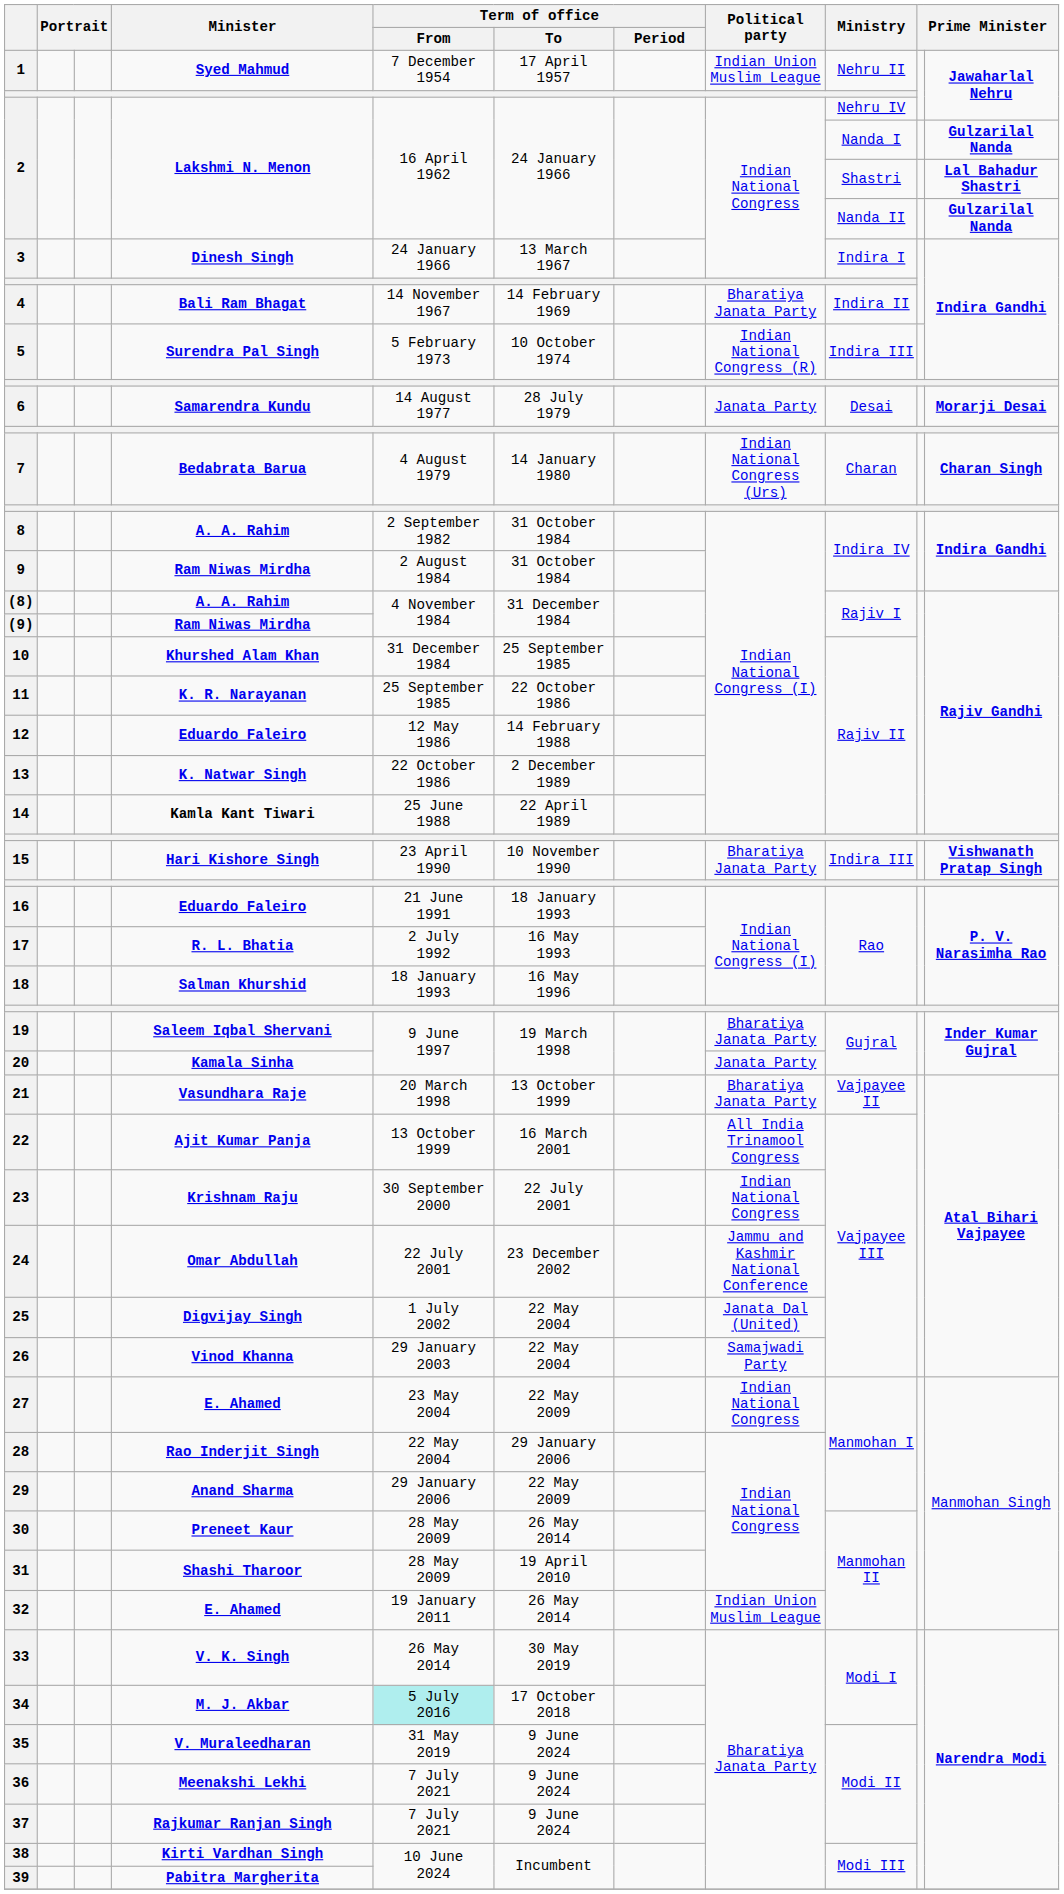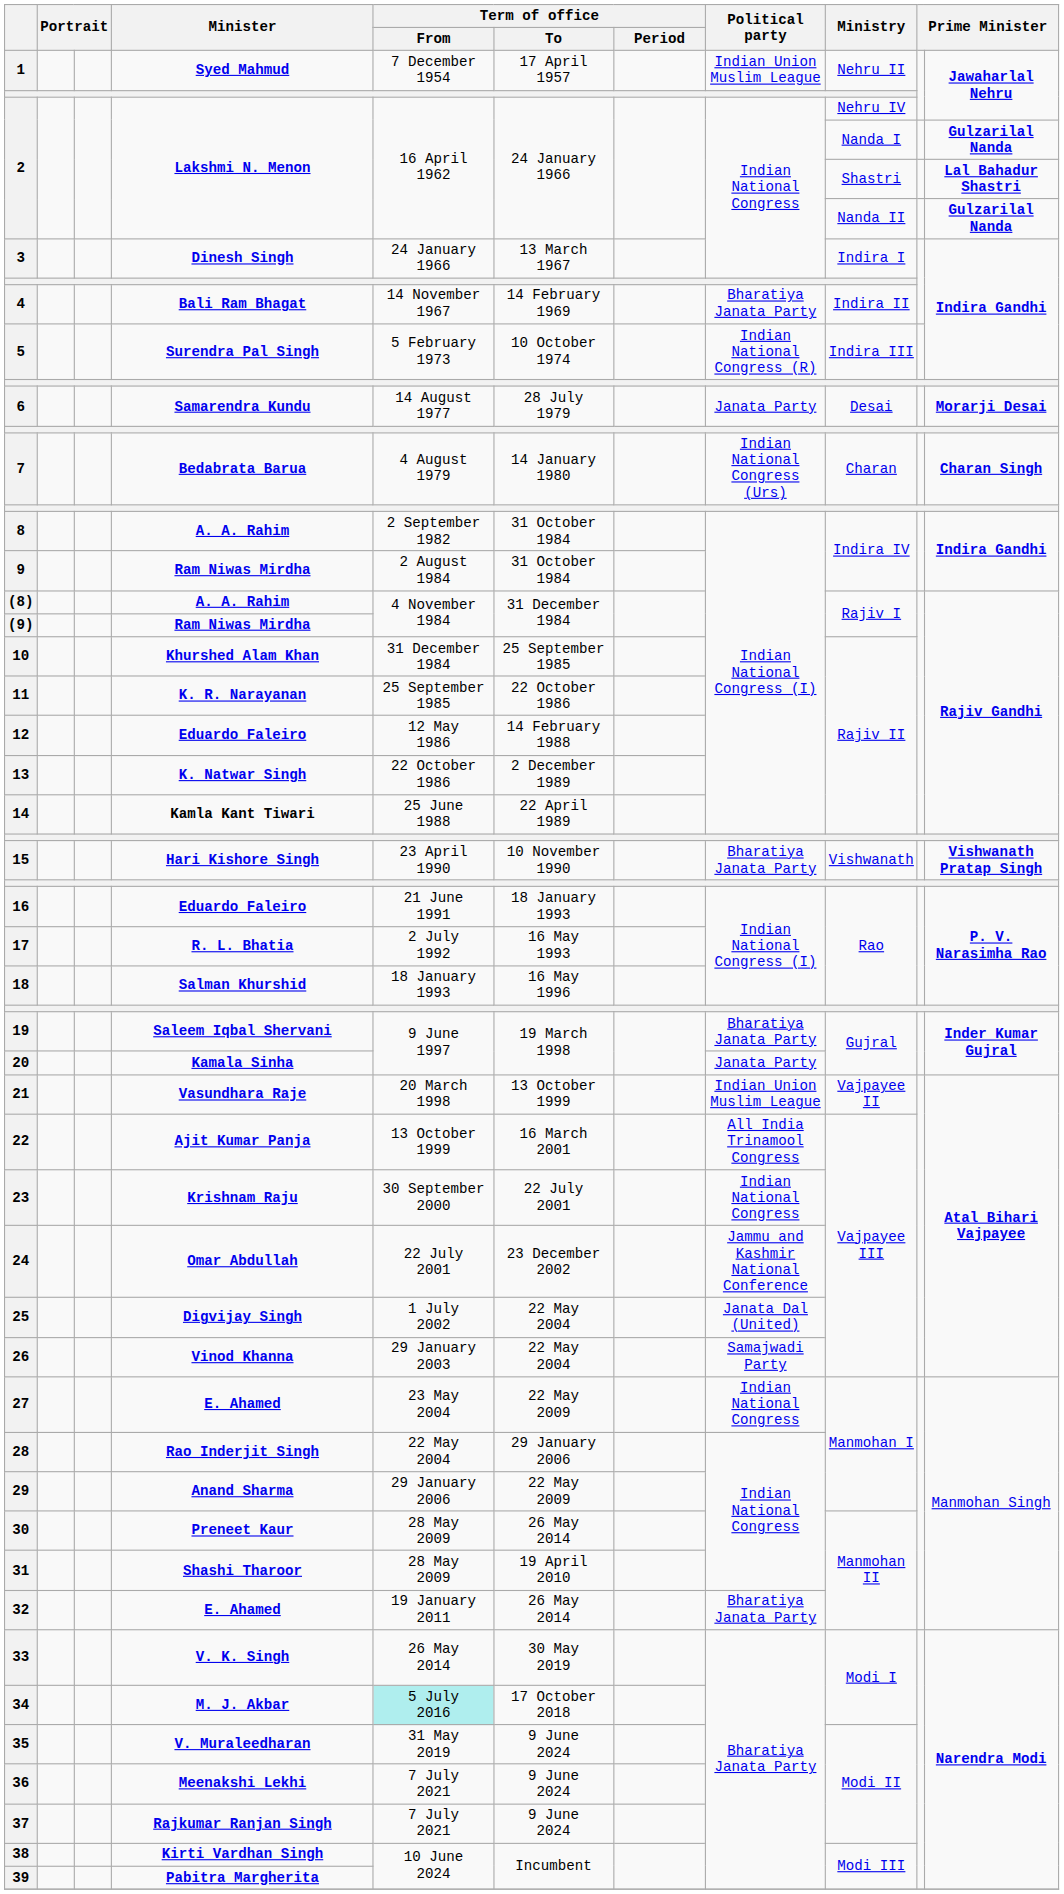(871, 860) Indira III -> (871, 860) Vishwanath
(765, 1094) Bharatiya Janata Party -> (765, 1094) Indian Union Muslim League
(765, 1610) Indian Union Muslim League -> (765, 1610) Bharatiya Janata Party
